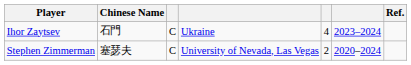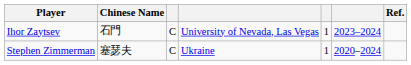(198, 31) Ukraine -> (250, 31) University of Nevada, Las Vegas
(326, 31) 4 -> (326, 31) 1
(250, 51) University of Nevada, Las Vegas -> (198, 51) Ukraine
(326, 51) 2 -> (326, 51) 1
